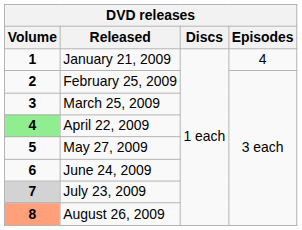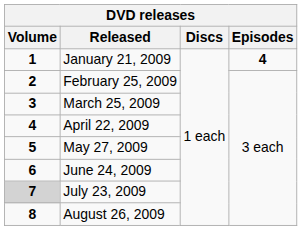(263, 59) normal -> (263, 59) bold
(32, 125) lightgreen background -> (32, 125) no background
(32, 214) lightsalmon background -> (32, 214) no background
